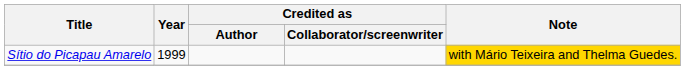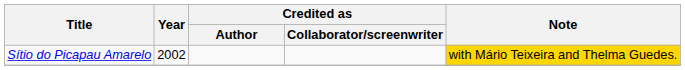(171, 55) 1999 -> (171, 55) 2002
